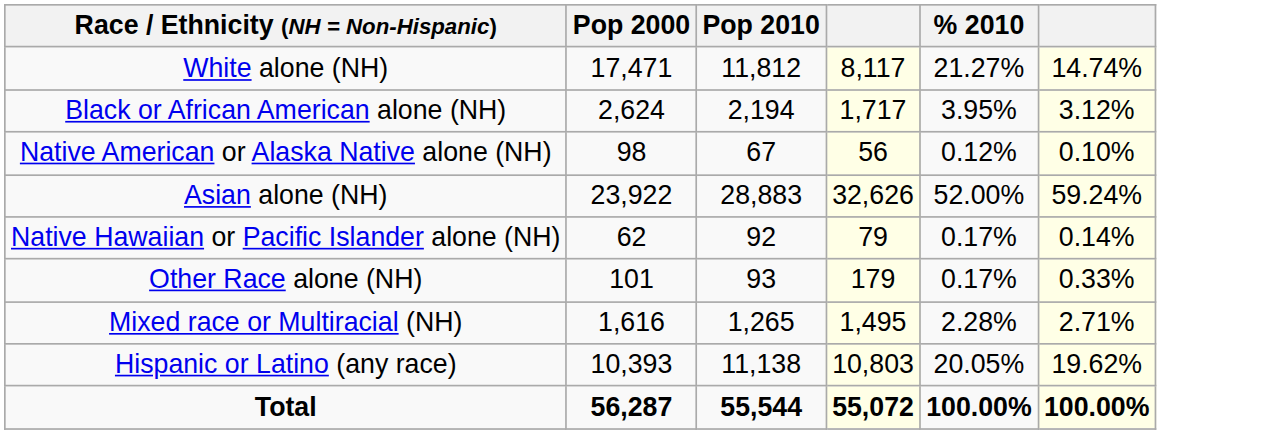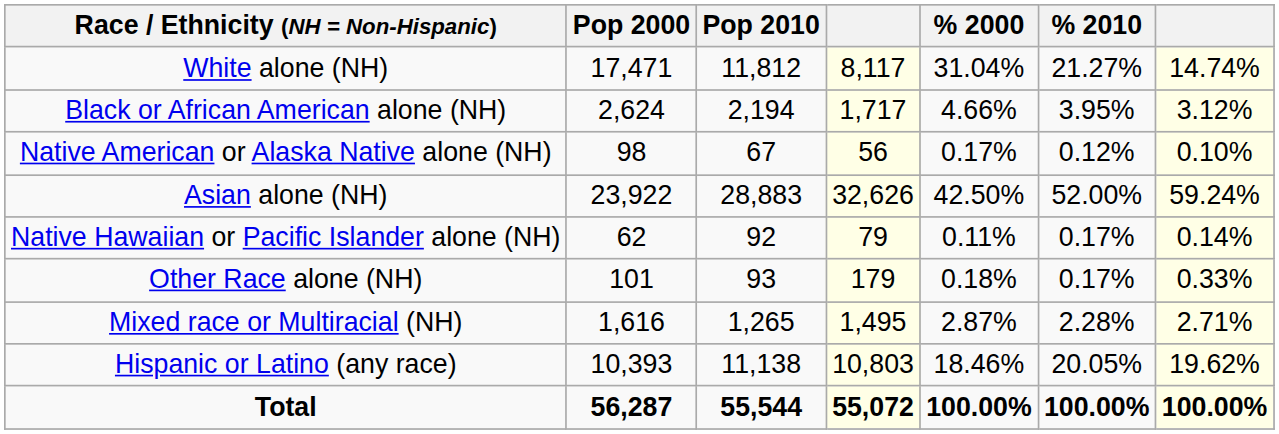+ column: (979, 25)
